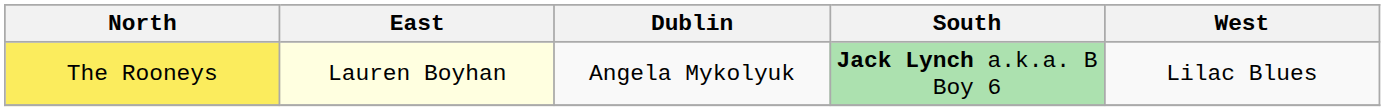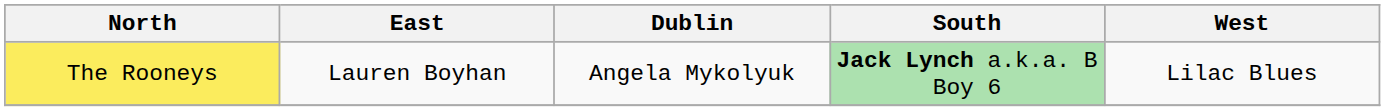(417, 74) lightyellow background -> (417, 74) no background
